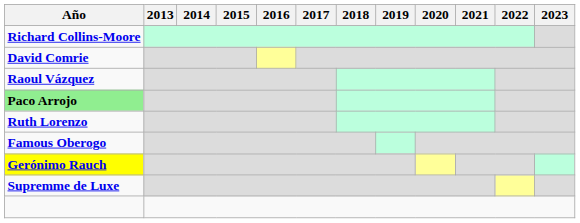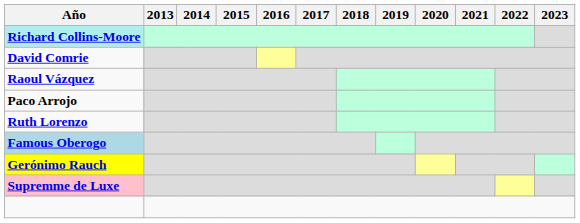(74, 36) no background -> (74, 36) paleturquoise background
(42, 100) lightgreen background -> (42, 100) no background
(57, 143) no background -> (57, 143) lightblue background
(63, 185) no background -> (63, 185) pink background
